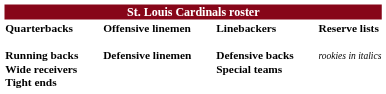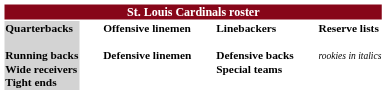(42, 55) no background -> (42, 55) lightgrey background
